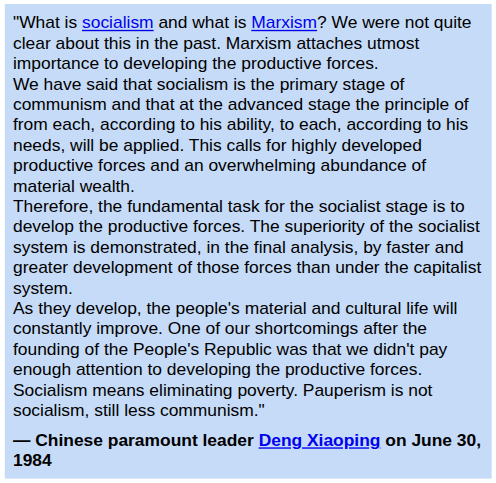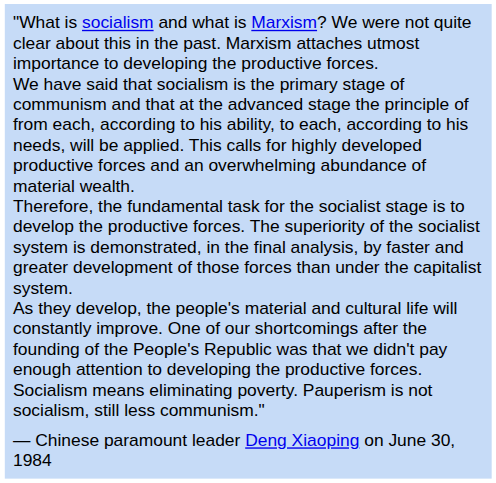(247, 450) bold -> (234, 450) normal
